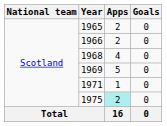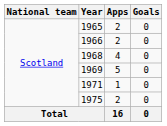(118, 99) paleturquoise background -> (118, 99) no background
